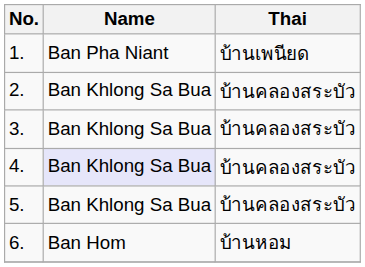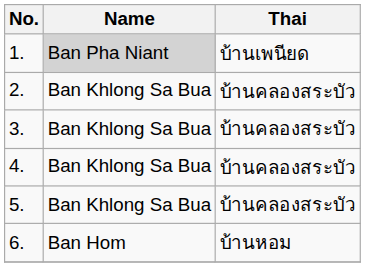(108, 53) no background -> (108, 53) lightgrey background
(129, 166) lavender background -> (129, 166) no background
